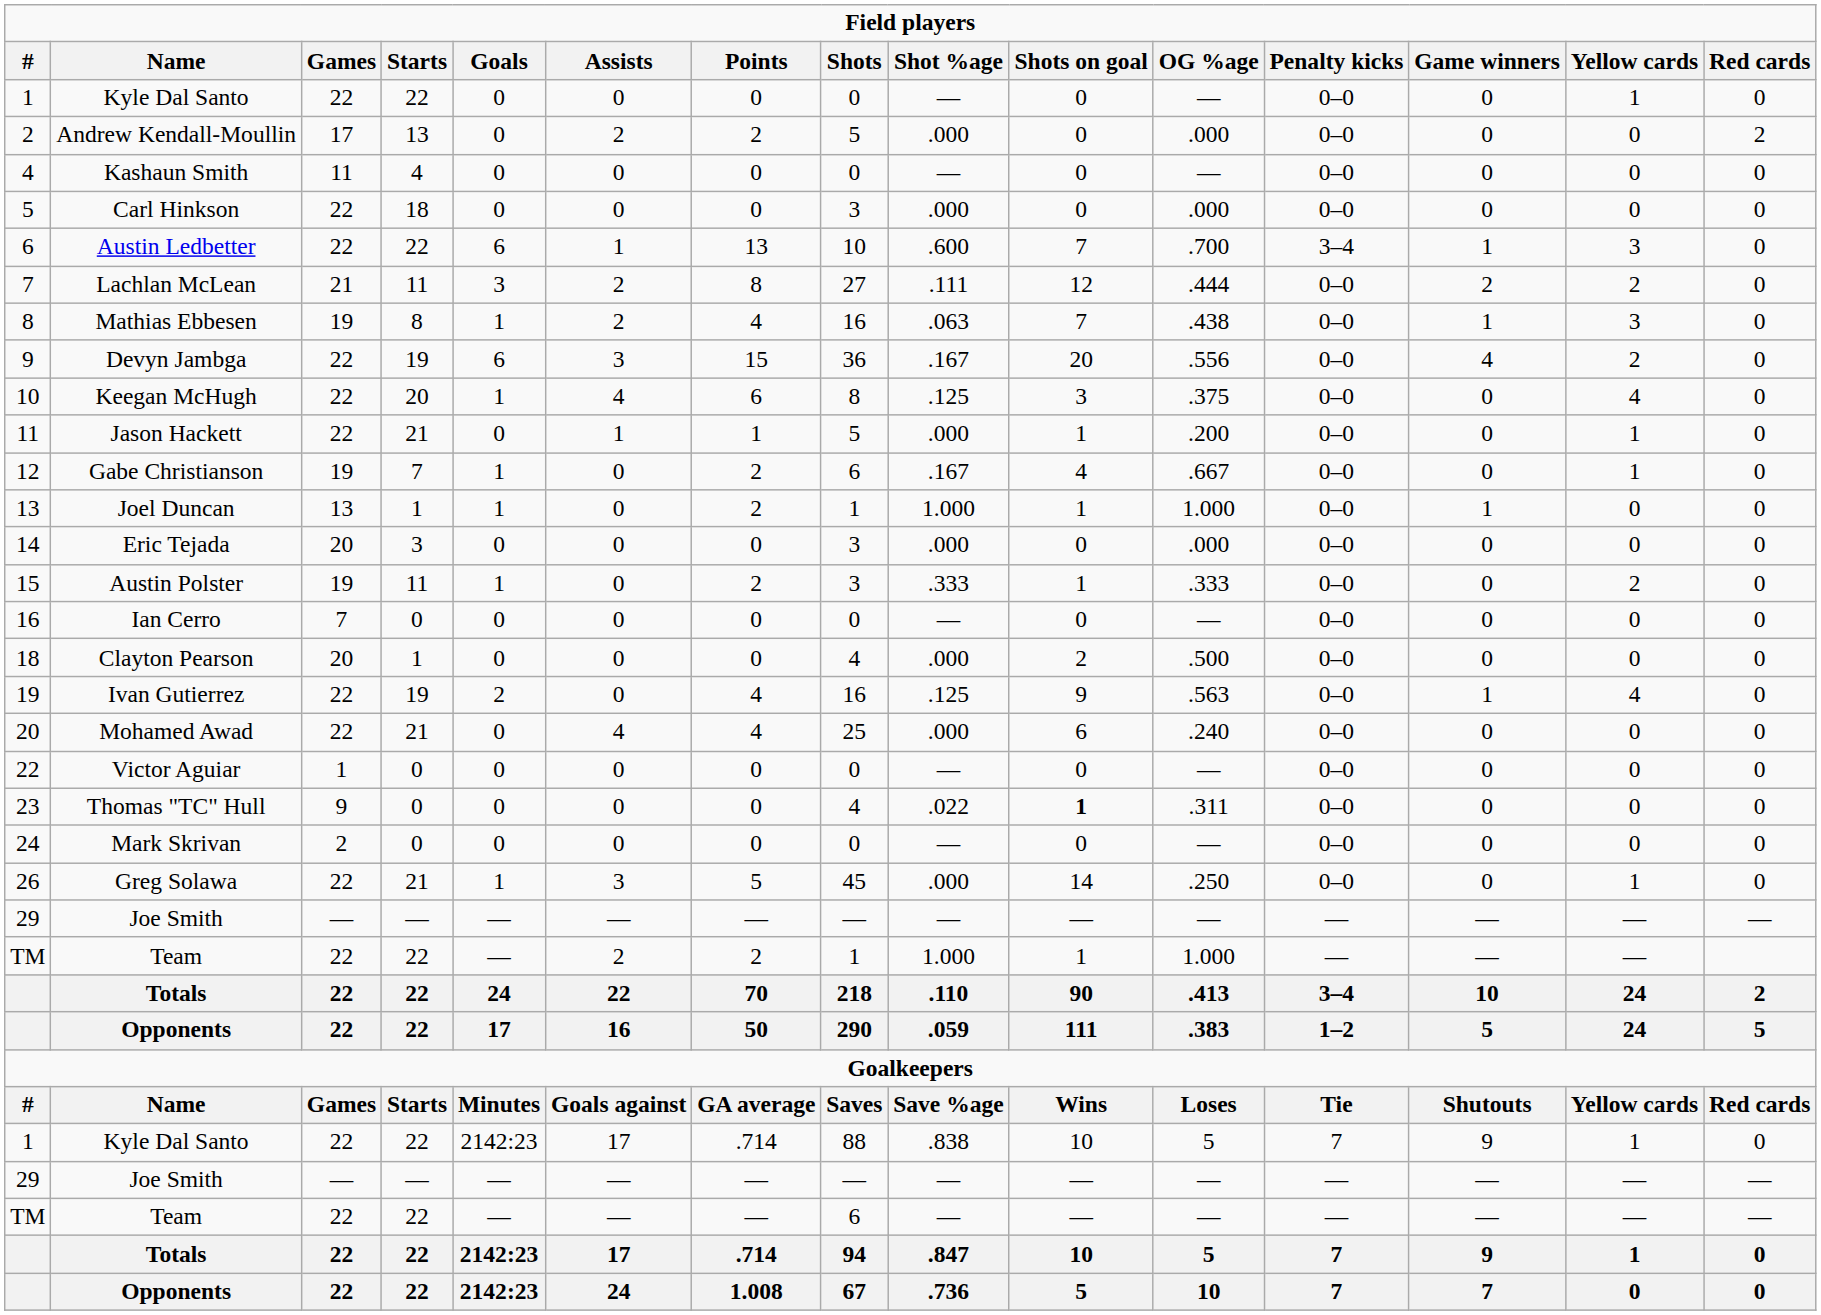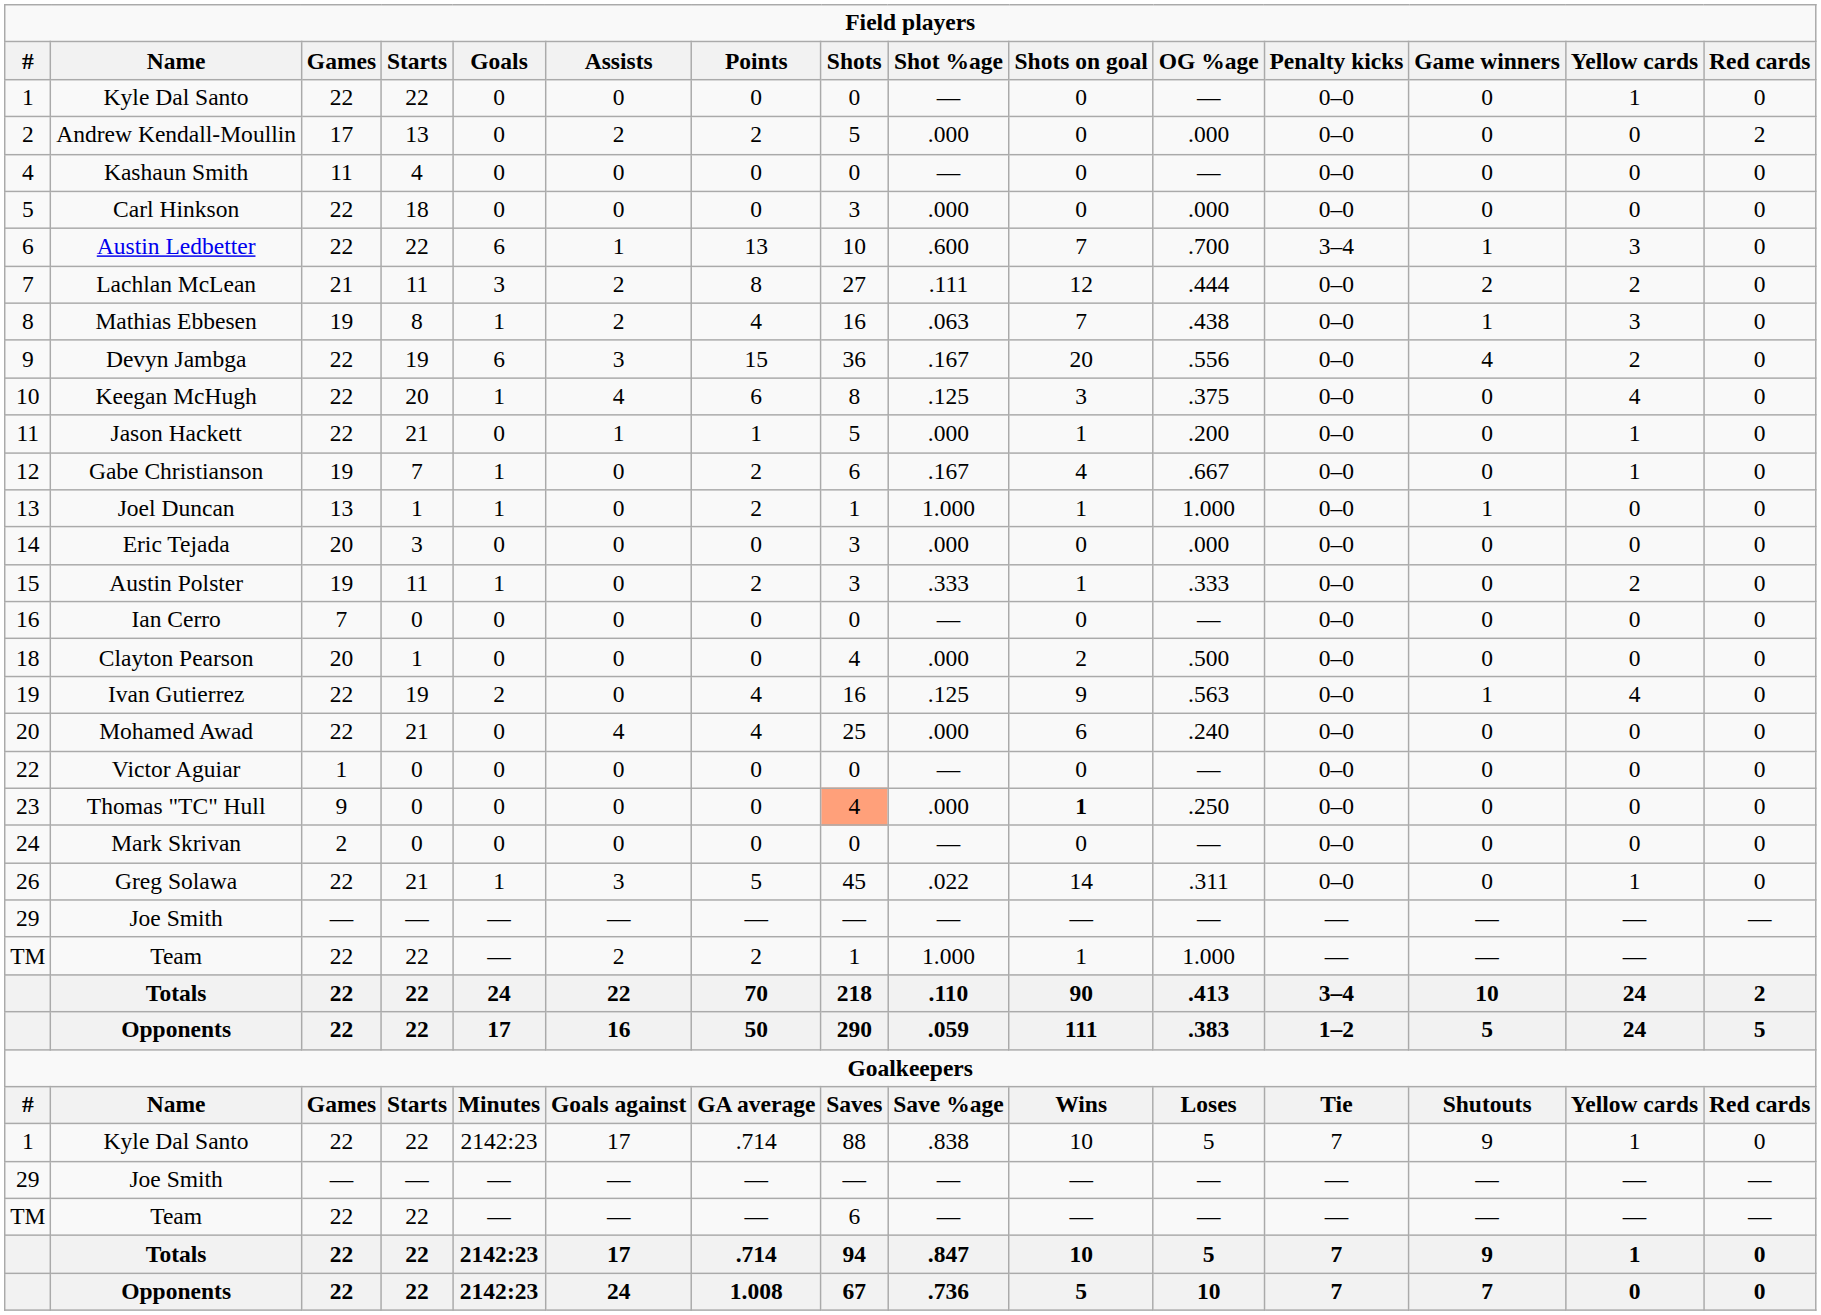(854, 806) no background -> (854, 806) lightsalmon background
(948, 806) .022 -> (948, 806) .000
(1209, 806) .311 -> (1209, 806) .250
(948, 881) .000 -> (948, 881) .022
(1209, 881) .250 -> (1209, 881) .311
